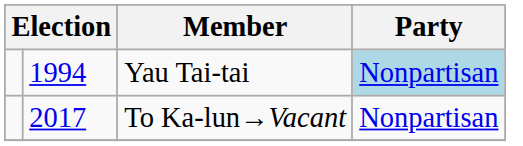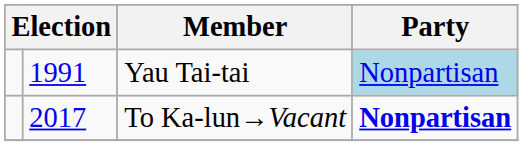(58, 72) 1994 -> (58, 72) 1991
(429, 117) normal -> (435, 117) bold
